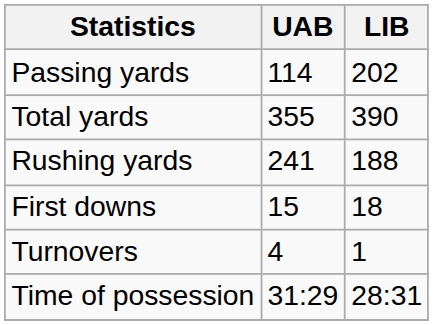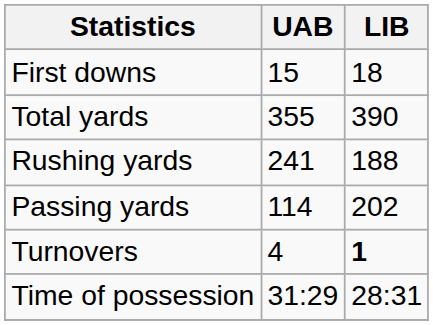rows swapped: (84, 206) <-> (100, 71)
(359, 251) normal -> (359, 251) bold
